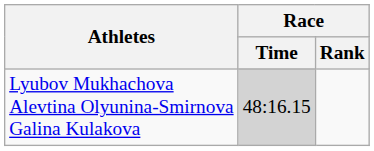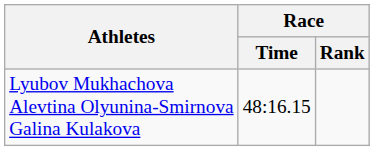(277, 107) lightgrey background -> (277, 107) no background
